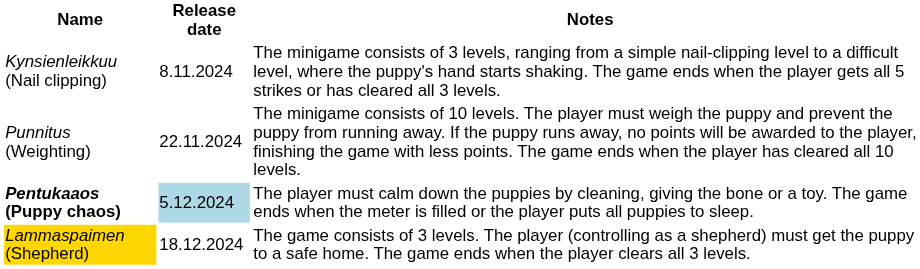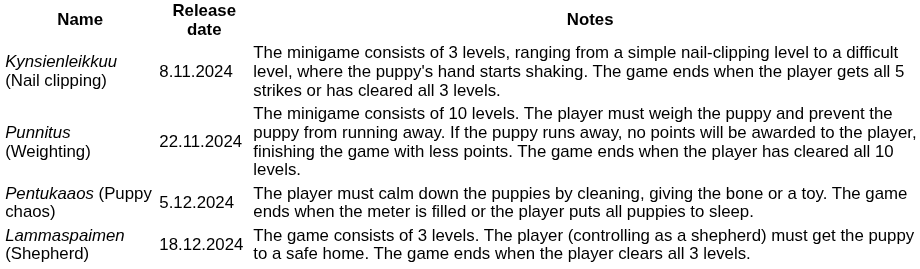(63, 202) bold -> (78, 202) normal
(197, 202) lightblue background -> (197, 202) no background
(65, 244) gold background -> (65, 244) no background
